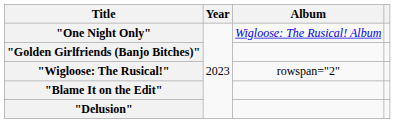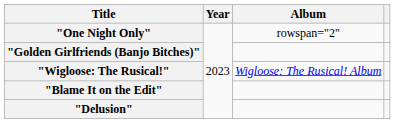(308, 33) Wigloose: The Rusical! Album -> (308, 33) rowspan="2"
(308, 71) rowspan="2" -> (308, 71) Wigloose: The Rusical! Album
